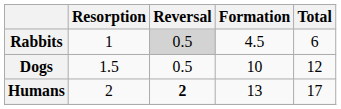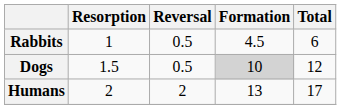(182, 41) lightgrey background -> (182, 41) no background
(255, 66) no background -> (255, 66) lightgrey background
(182, 91) bold -> (182, 91) normal
